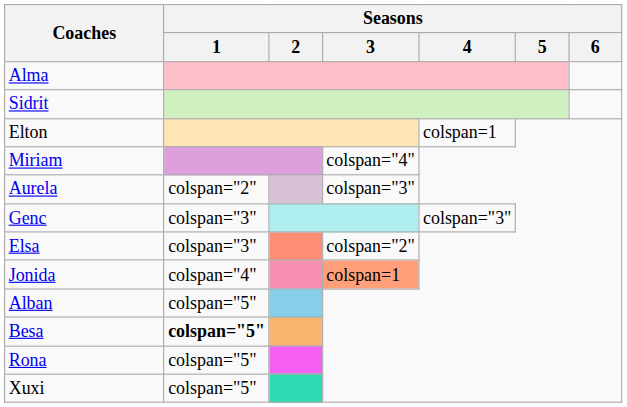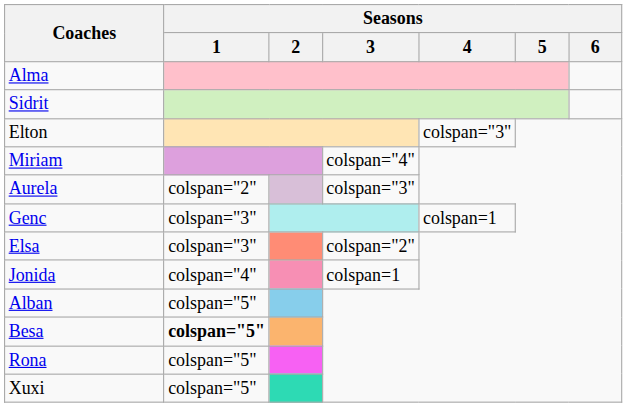(460, 132) colspan=1 -> (467, 132) colspan="3"
(467, 217) colspan="3" -> (460, 217) colspan=1
(363, 274) lightsalmon background -> (363, 274) no background
